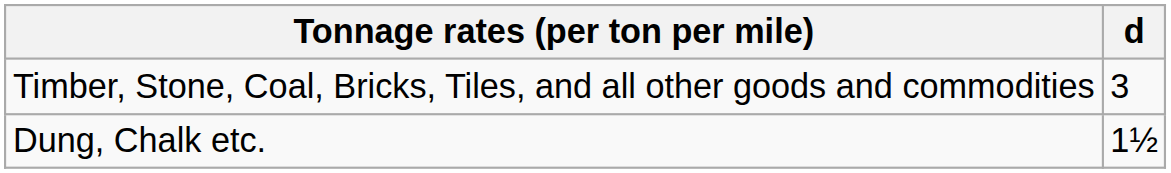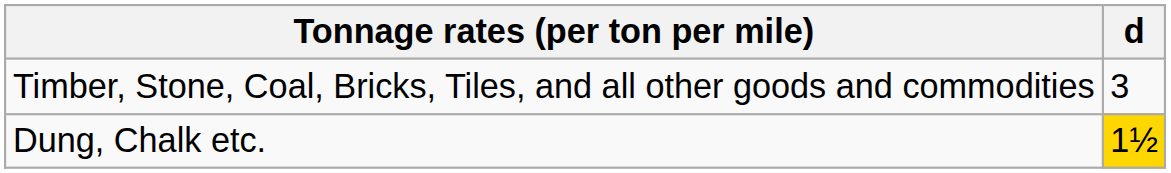(1134, 140) no background -> (1134, 140) gold background
